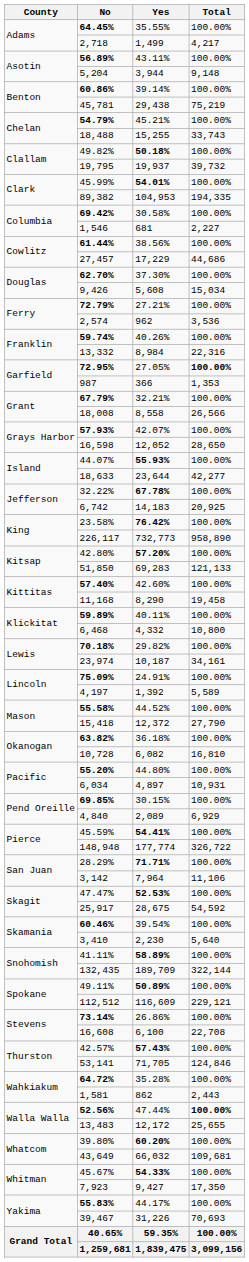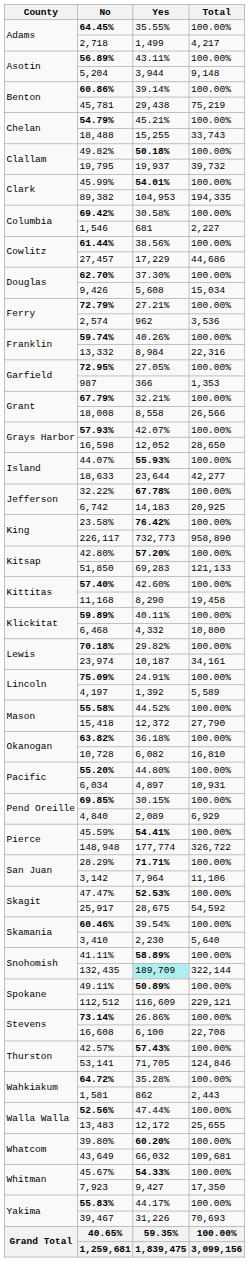(211, 368) bold -> (211, 368) normal
(155, 971) no background -> (155, 971) paleturquoise background
(211, 1110) bold -> (211, 1110) normal
